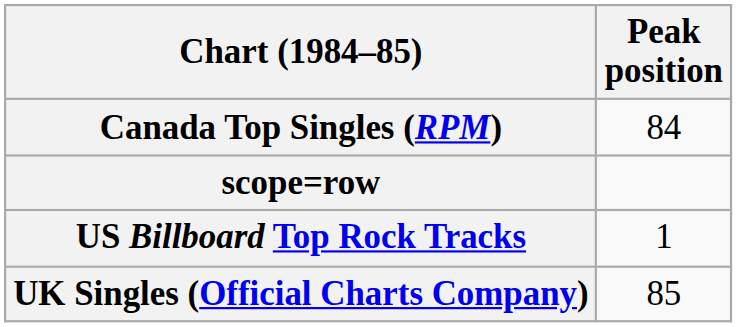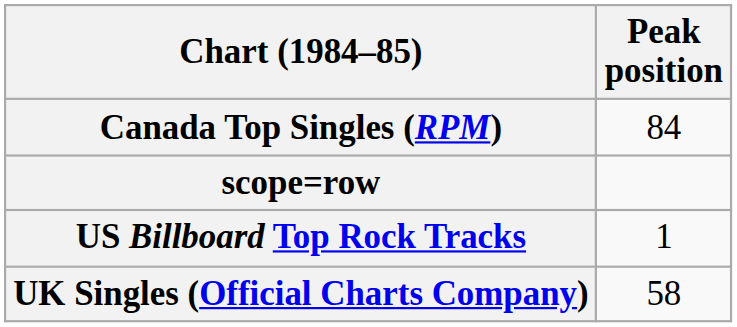(664, 292) 85 -> (664, 292) 58
